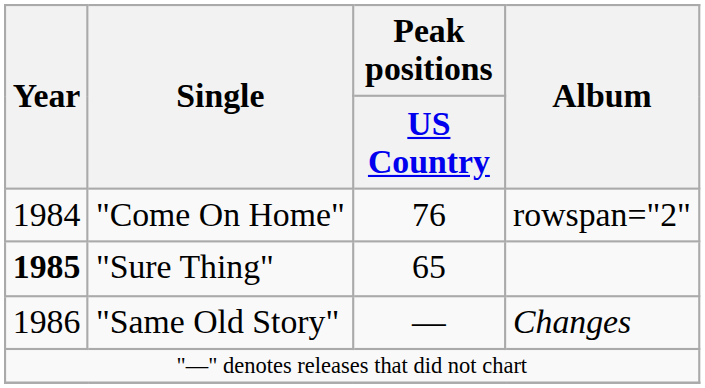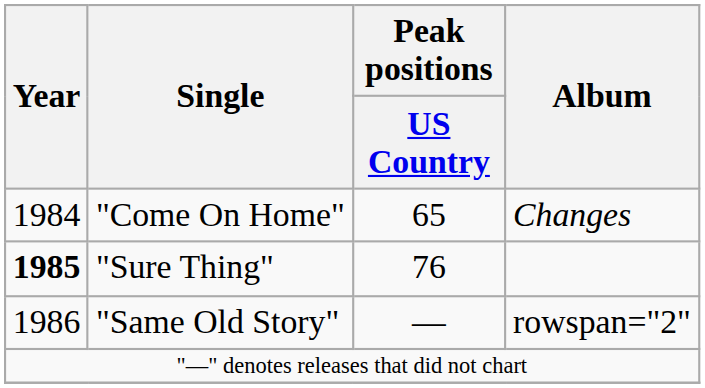(429, 214) 76 -> (429, 214) 65
(602, 214) rowspan="2" -> (572, 214) Changes
(429, 267) 65 -> (429, 267) 76
(572, 321) Changes -> (602, 321) rowspan="2"
